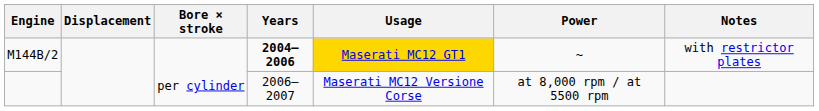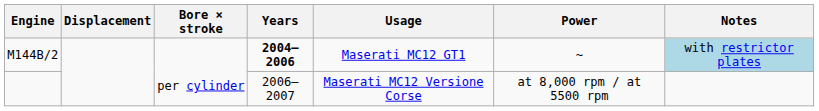(404, 55) gold background -> (404, 55) no background
(739, 55) no background -> (739, 55) lightblue background
